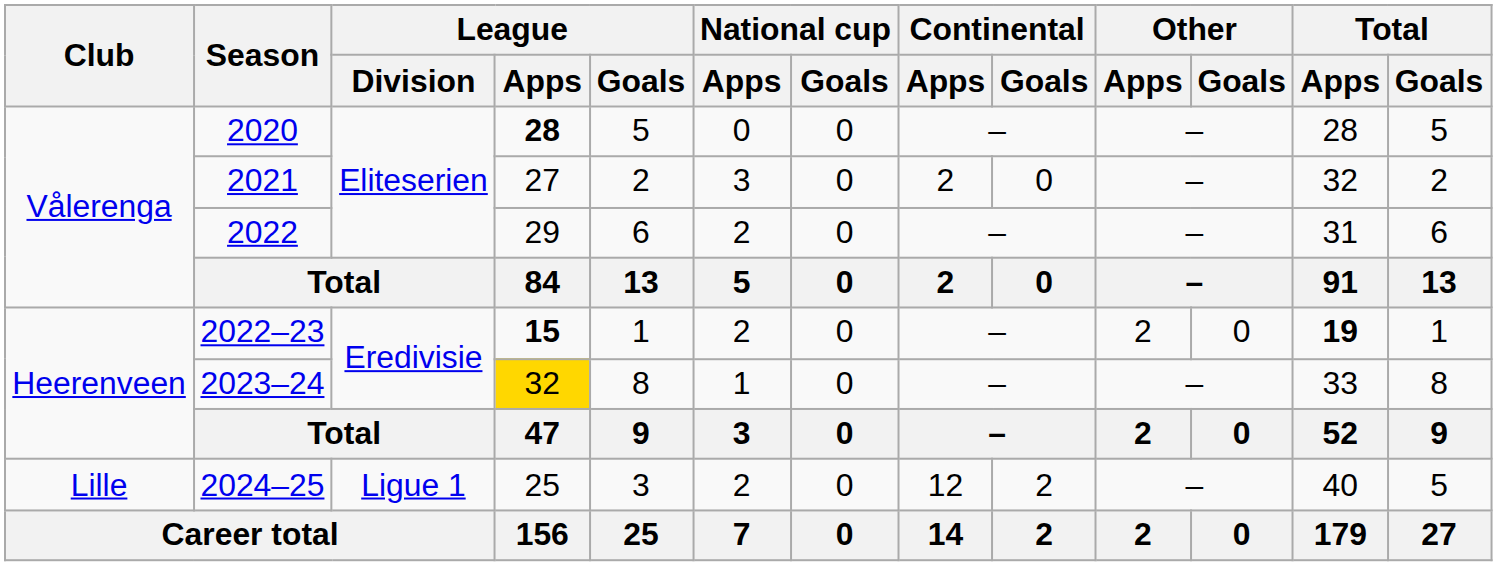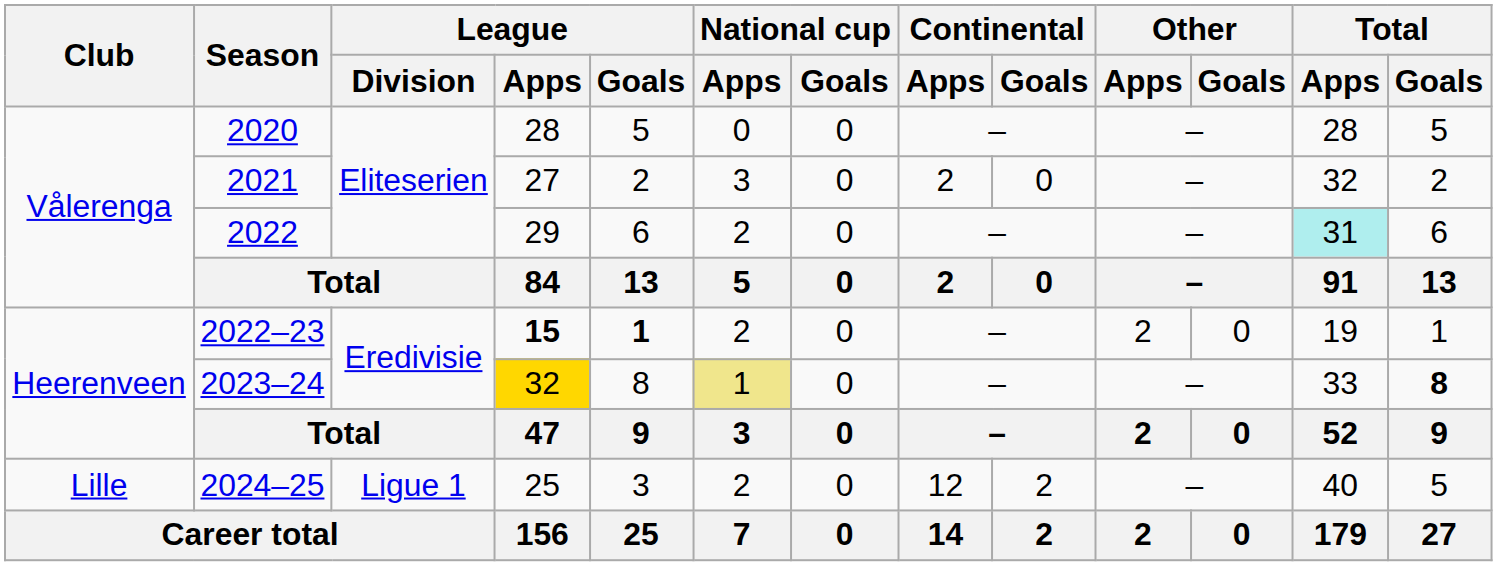(542, 130) bold -> (542, 130) normal
(1340, 231) no background -> (1340, 231) paleturquoise background
(641, 332) normal -> (641, 332) bold
(1340, 332) bold -> (1340, 332) normal
(742, 383) no background -> (742, 383) khaki background
(1439, 383) normal -> (1439, 383) bold
